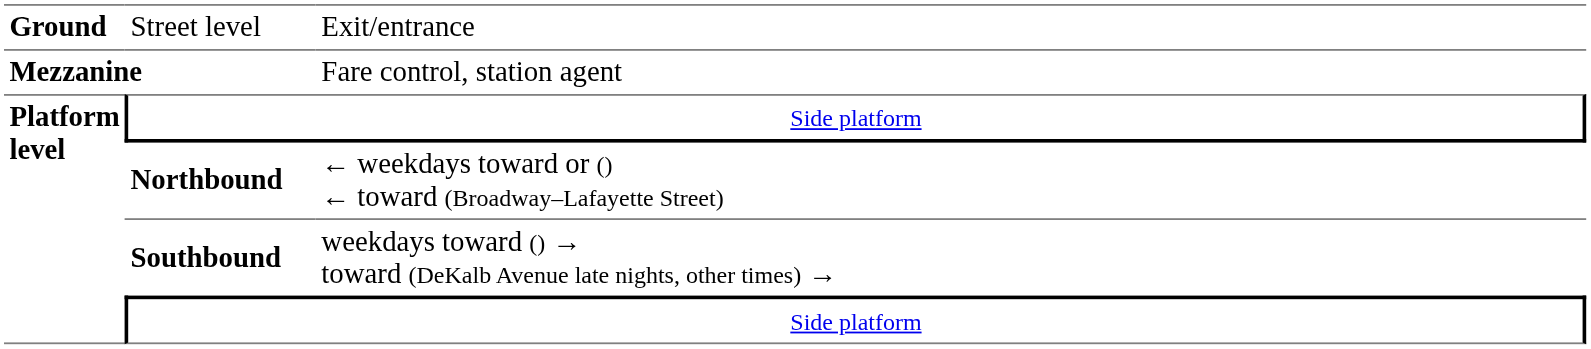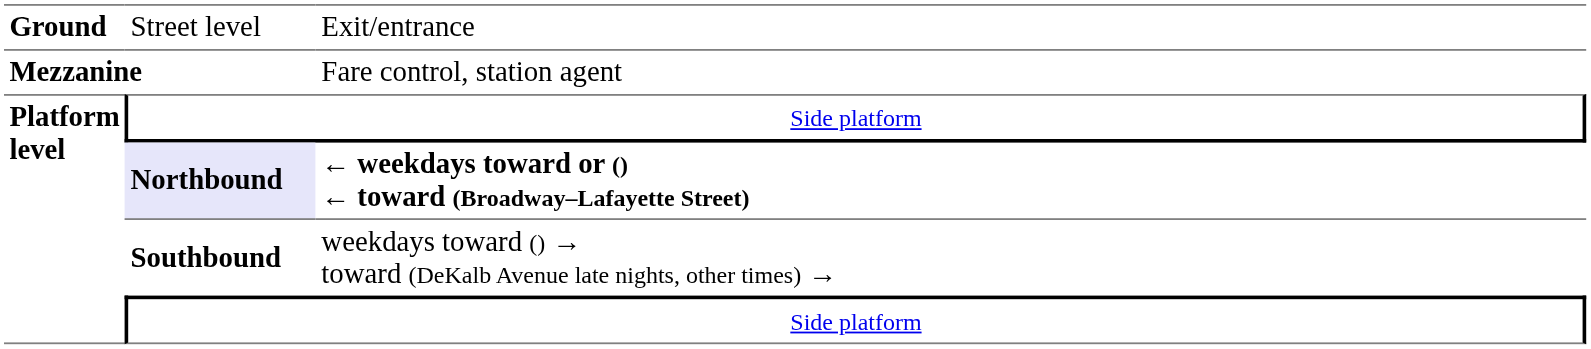(207, 179) no background -> (207, 179) lavender background
(523, 180) normal -> (535, 179) bold
